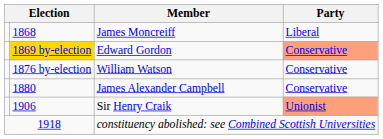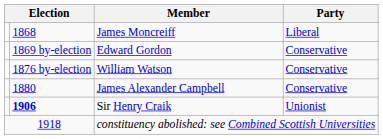(52, 50) gold background -> (52, 50) no background
(316, 50) lightsalmon background -> (316, 50) no background
(24, 106) normal -> (24, 106) bold
(306, 106) lightsalmon background -> (306, 106) no background
